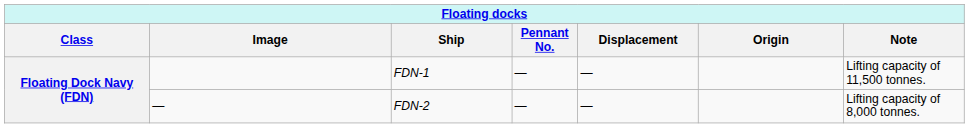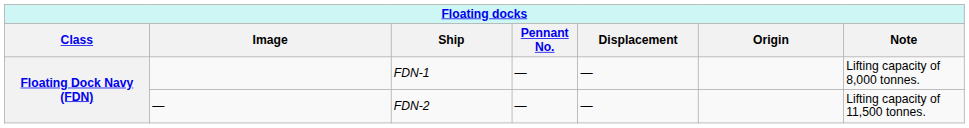(893, 73) Lifting capacity of 11,500 tonnes. -> (893, 73) Lifting capacity of 8,000 tonnes.
(893, 106) Lifting capacity of 8,000 tonnes. -> (893, 106) Lifting capacity of 11,500 tonnes.
